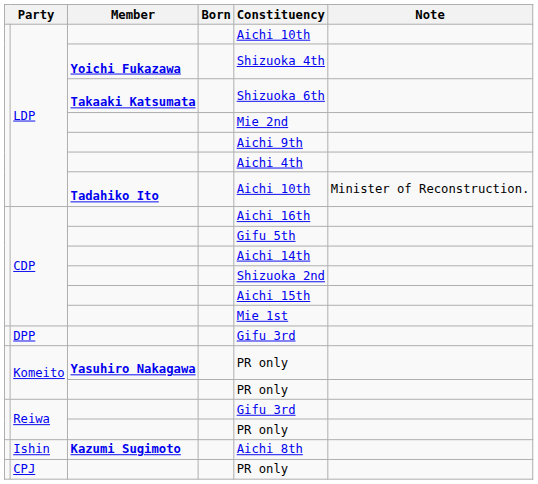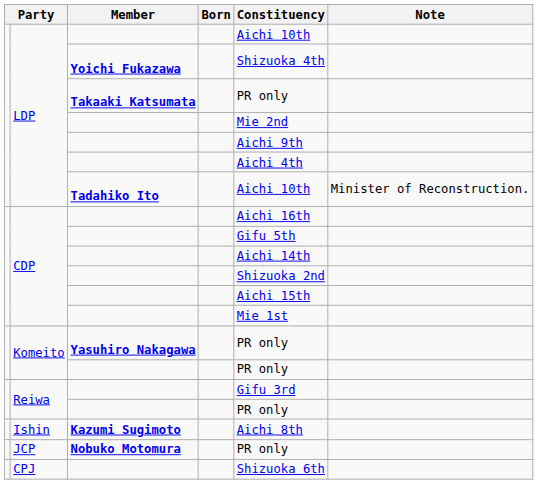(281, 95) Shizuoka 6th -> (262, 95) PR only
- row: (24, 336)
+ row: (24, 449)
(262, 469) PR only -> (281, 469) Shizuoka 6th
